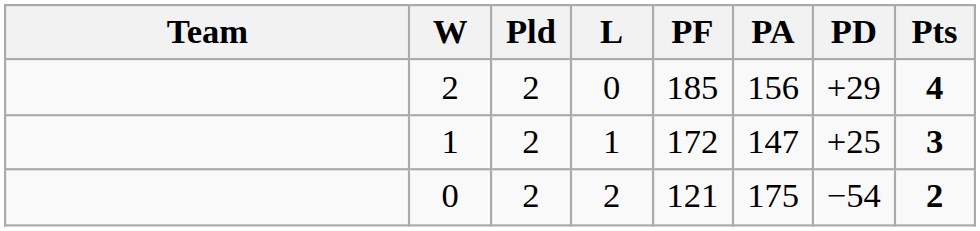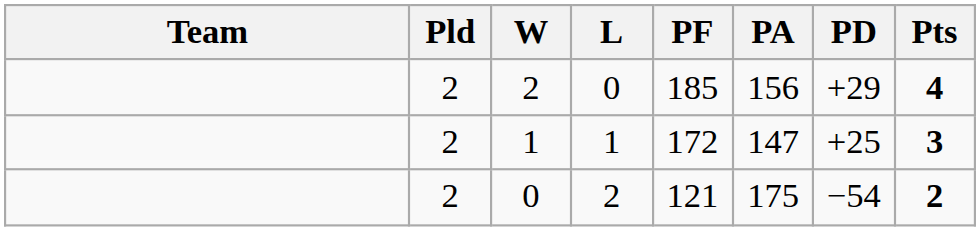columns swapped: (531, 31) <-> (450, 31)
